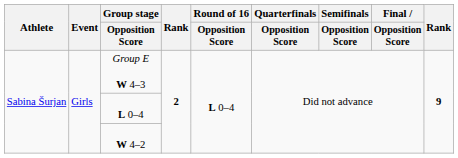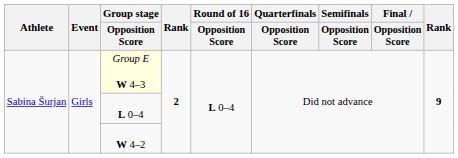(131, 72) no background -> (131, 72) lightyellow background
